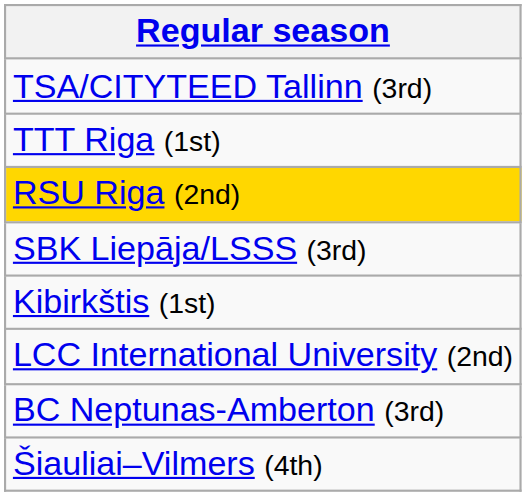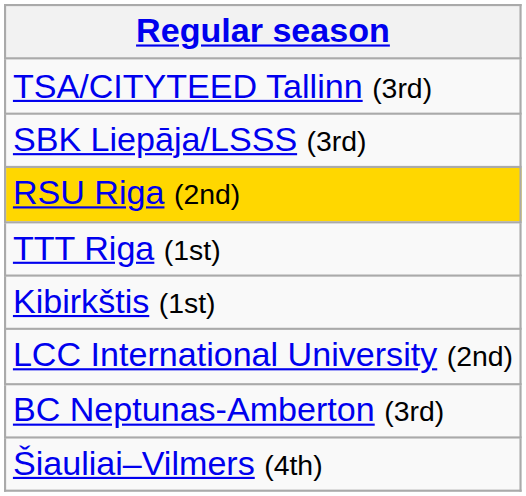(117, 139) TTT Riga (1st) -> (190, 139) SBK Liepāja/LSSS (3rd)
(190, 247) SBK Liepāja/LSSS (3rd) -> (117, 247) TTT Riga (1st)
